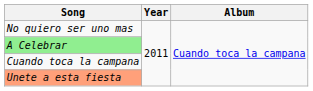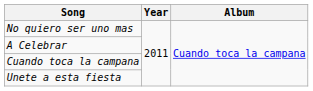(37, 45) lightgreen background -> (37, 45) no background
(64, 78) lightsalmon background -> (64, 78) no background
